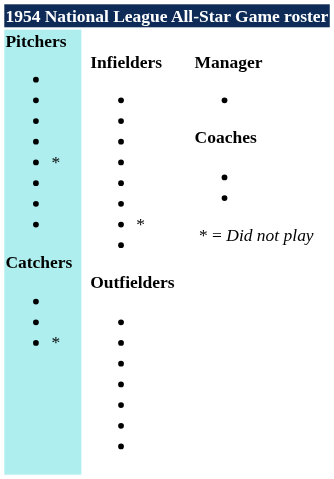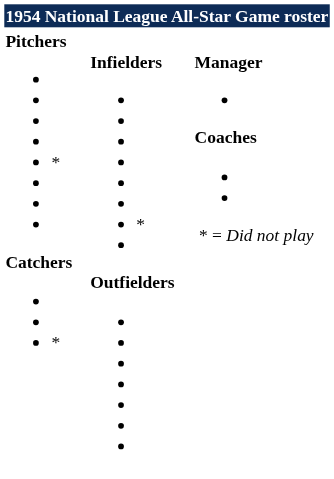(43, 191) paleturquoise background -> (43, 191) no background
